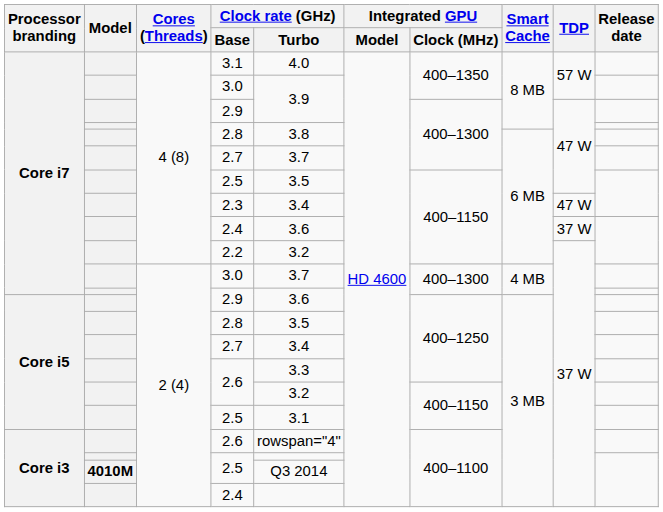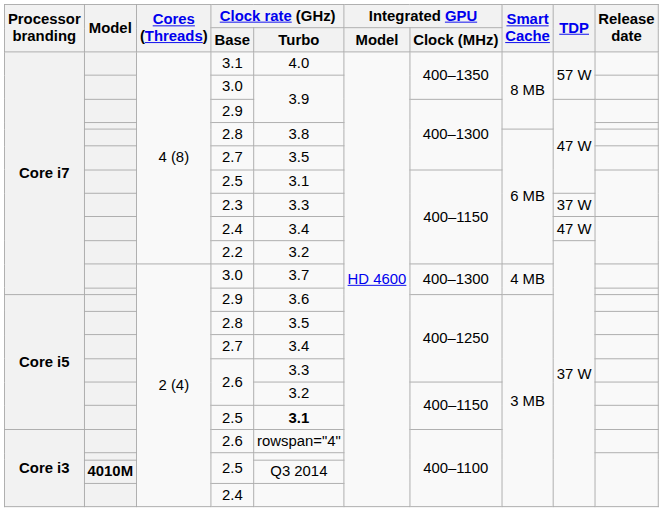(299, 157) 3.7 -> (299, 157) 3.5
(299, 181) 3.5 -> (299, 181) 3.1
(299, 205) 3.4 -> (299, 205) 3.3
(574, 205) 47 W -> (574, 205) 37 W
(299, 228) 3.6 -> (299, 228) 3.4
(574, 228) 37 W -> (574, 228) 47 W
(299, 417) normal -> (299, 417) bold
